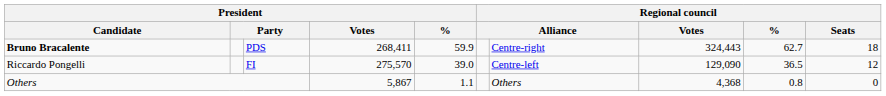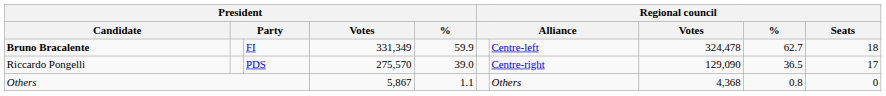(256, 47) PDS -> (251, 47) FI
(394, 47) 268,411 -> (394, 47) 331,349
(518, 47) Centre-right -> (515, 47) Centre-left
(723, 47) 324,443 -> (723, 47) 324,478
(251, 64) FI -> (256, 64) PDS
(515, 64) Centre-left -> (518, 64) Centre-right
(873, 64) 12 -> (873, 64) 17
